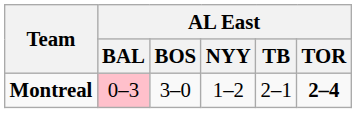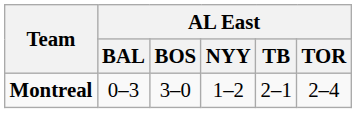(123, 90) pink background -> (123, 90) no background
(324, 90) bold -> (324, 90) normal
